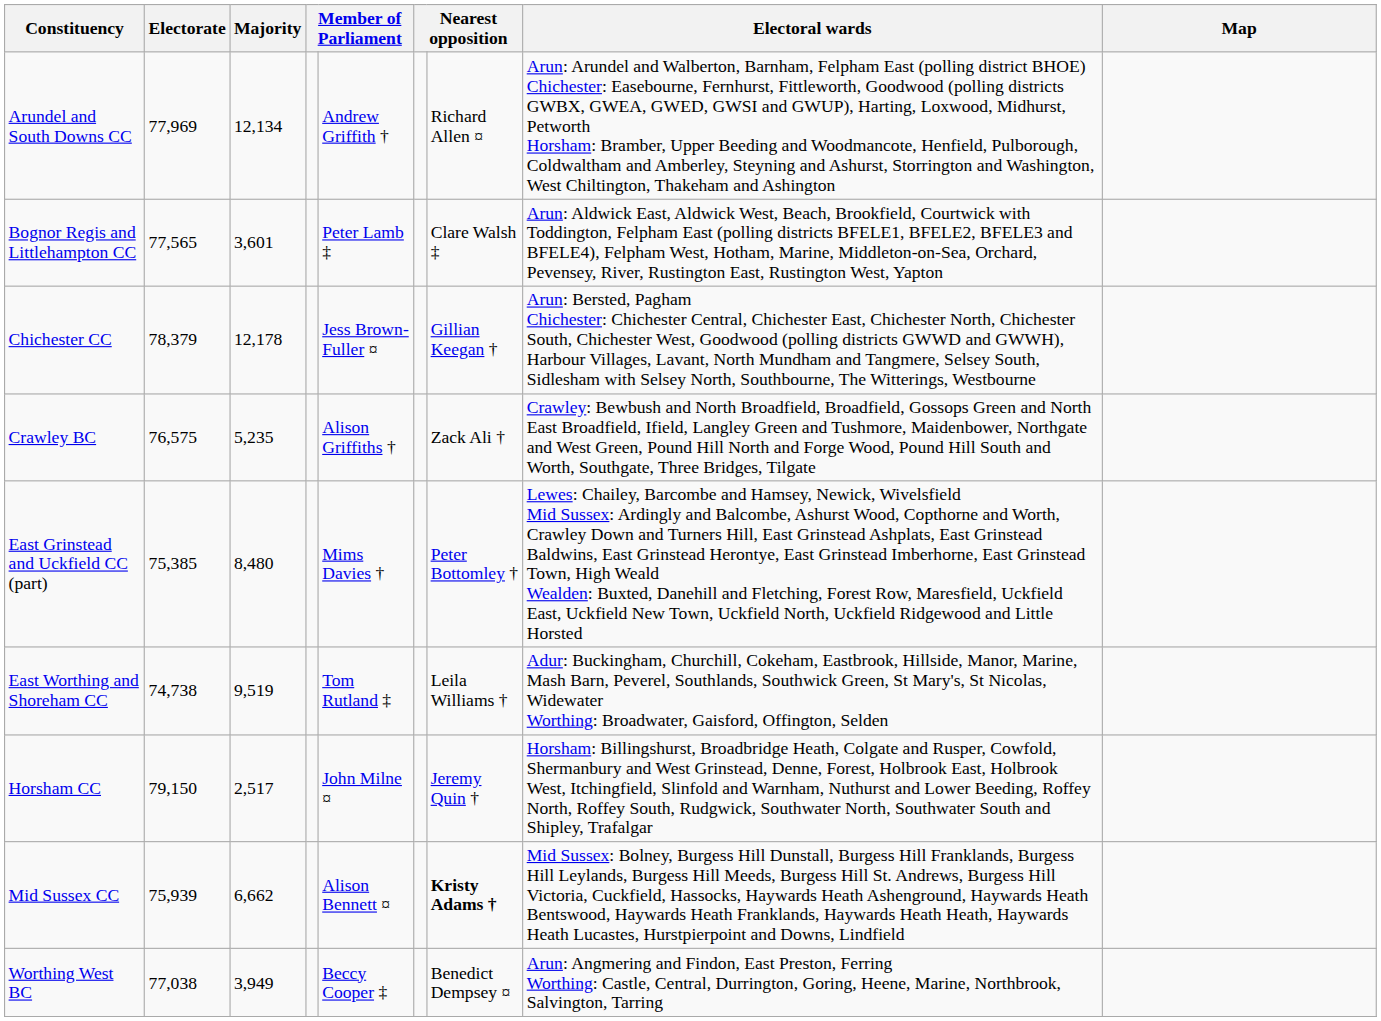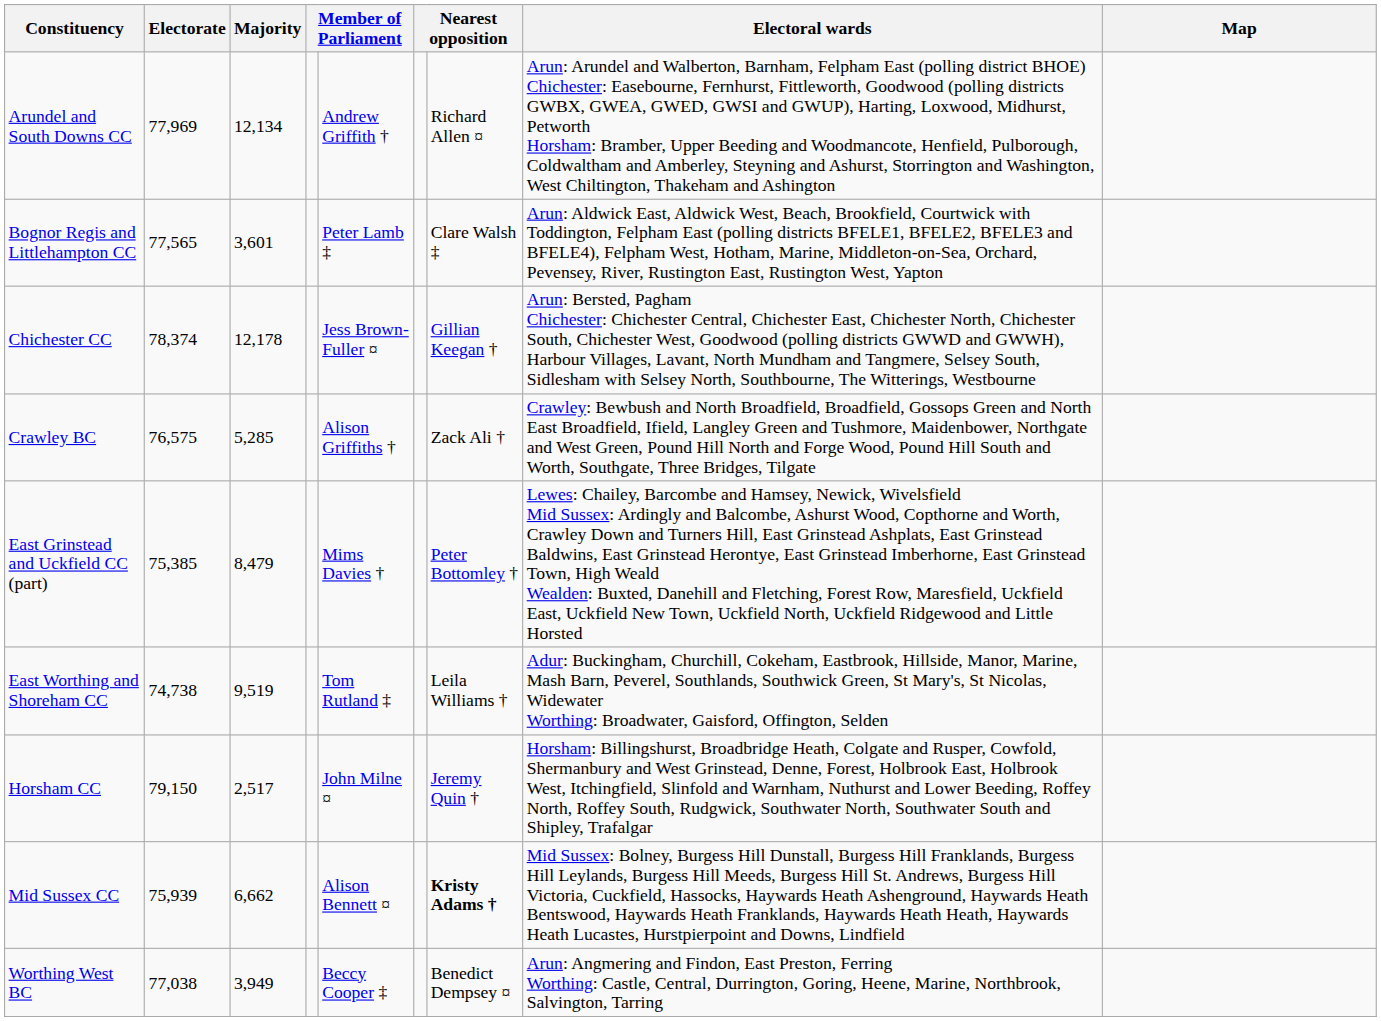(173, 339) 78,379 -> (173, 339) 78,374
(254, 437) 5,235 -> (254, 437) 5,285
(254, 563) 8,480 -> (254, 563) 8,479
